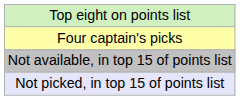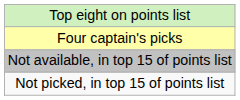(120, 83) lavender background -> (120, 83) no background
